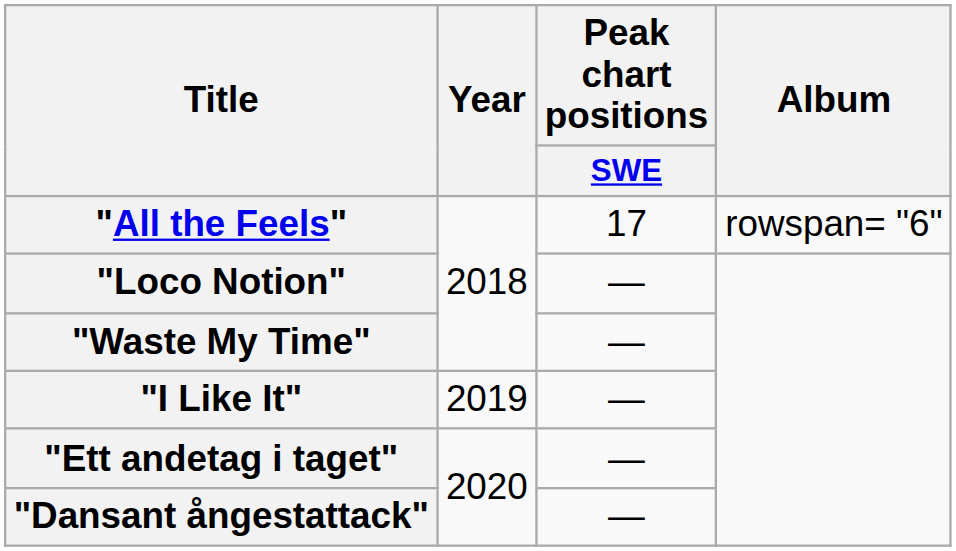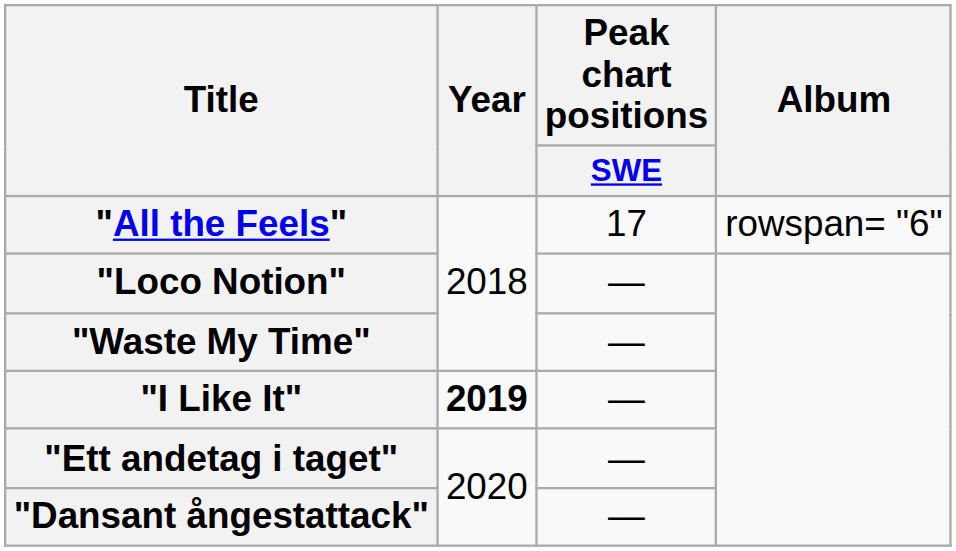(487, 399) normal -> (487, 399) bold
